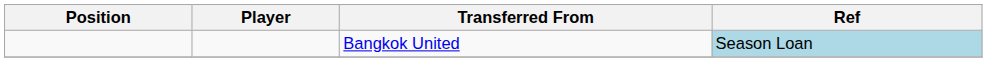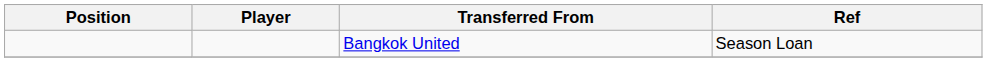(764, 43) lightblue background -> (764, 43) no background
